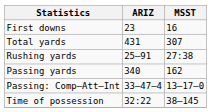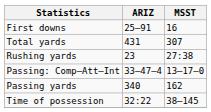(130, 27) 23 -> (138, 27) 25–91
(138, 56) 25–91 -> (130, 56) 23
rows swapped: (42, 71) <-> (63, 86)
